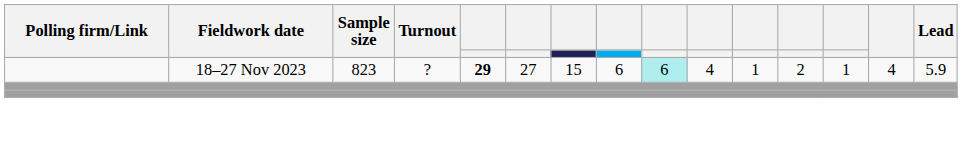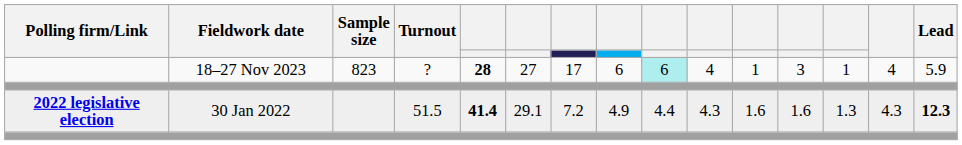(483, 70) 29 -> (483, 70) 28
(574, 70) 15 -> (574, 70) 17
(801, 70) 2 -> (801, 70) 3
+ row: (251, 111)
